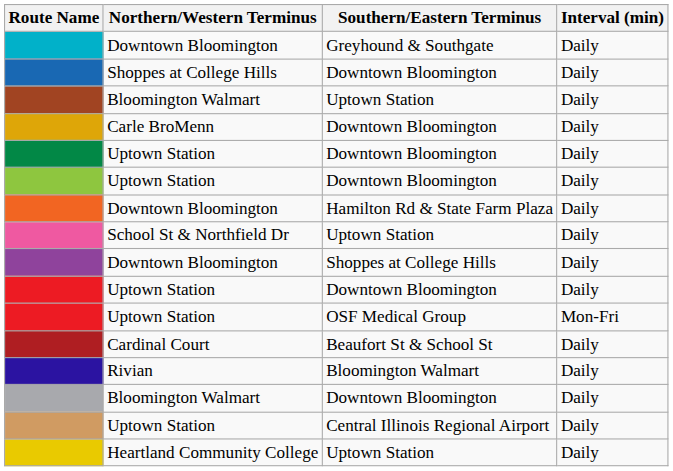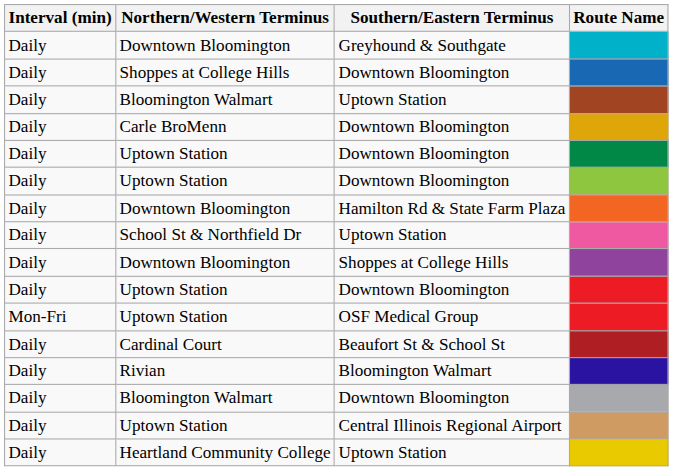columns swapped: (54, 18) <-> (612, 18)
